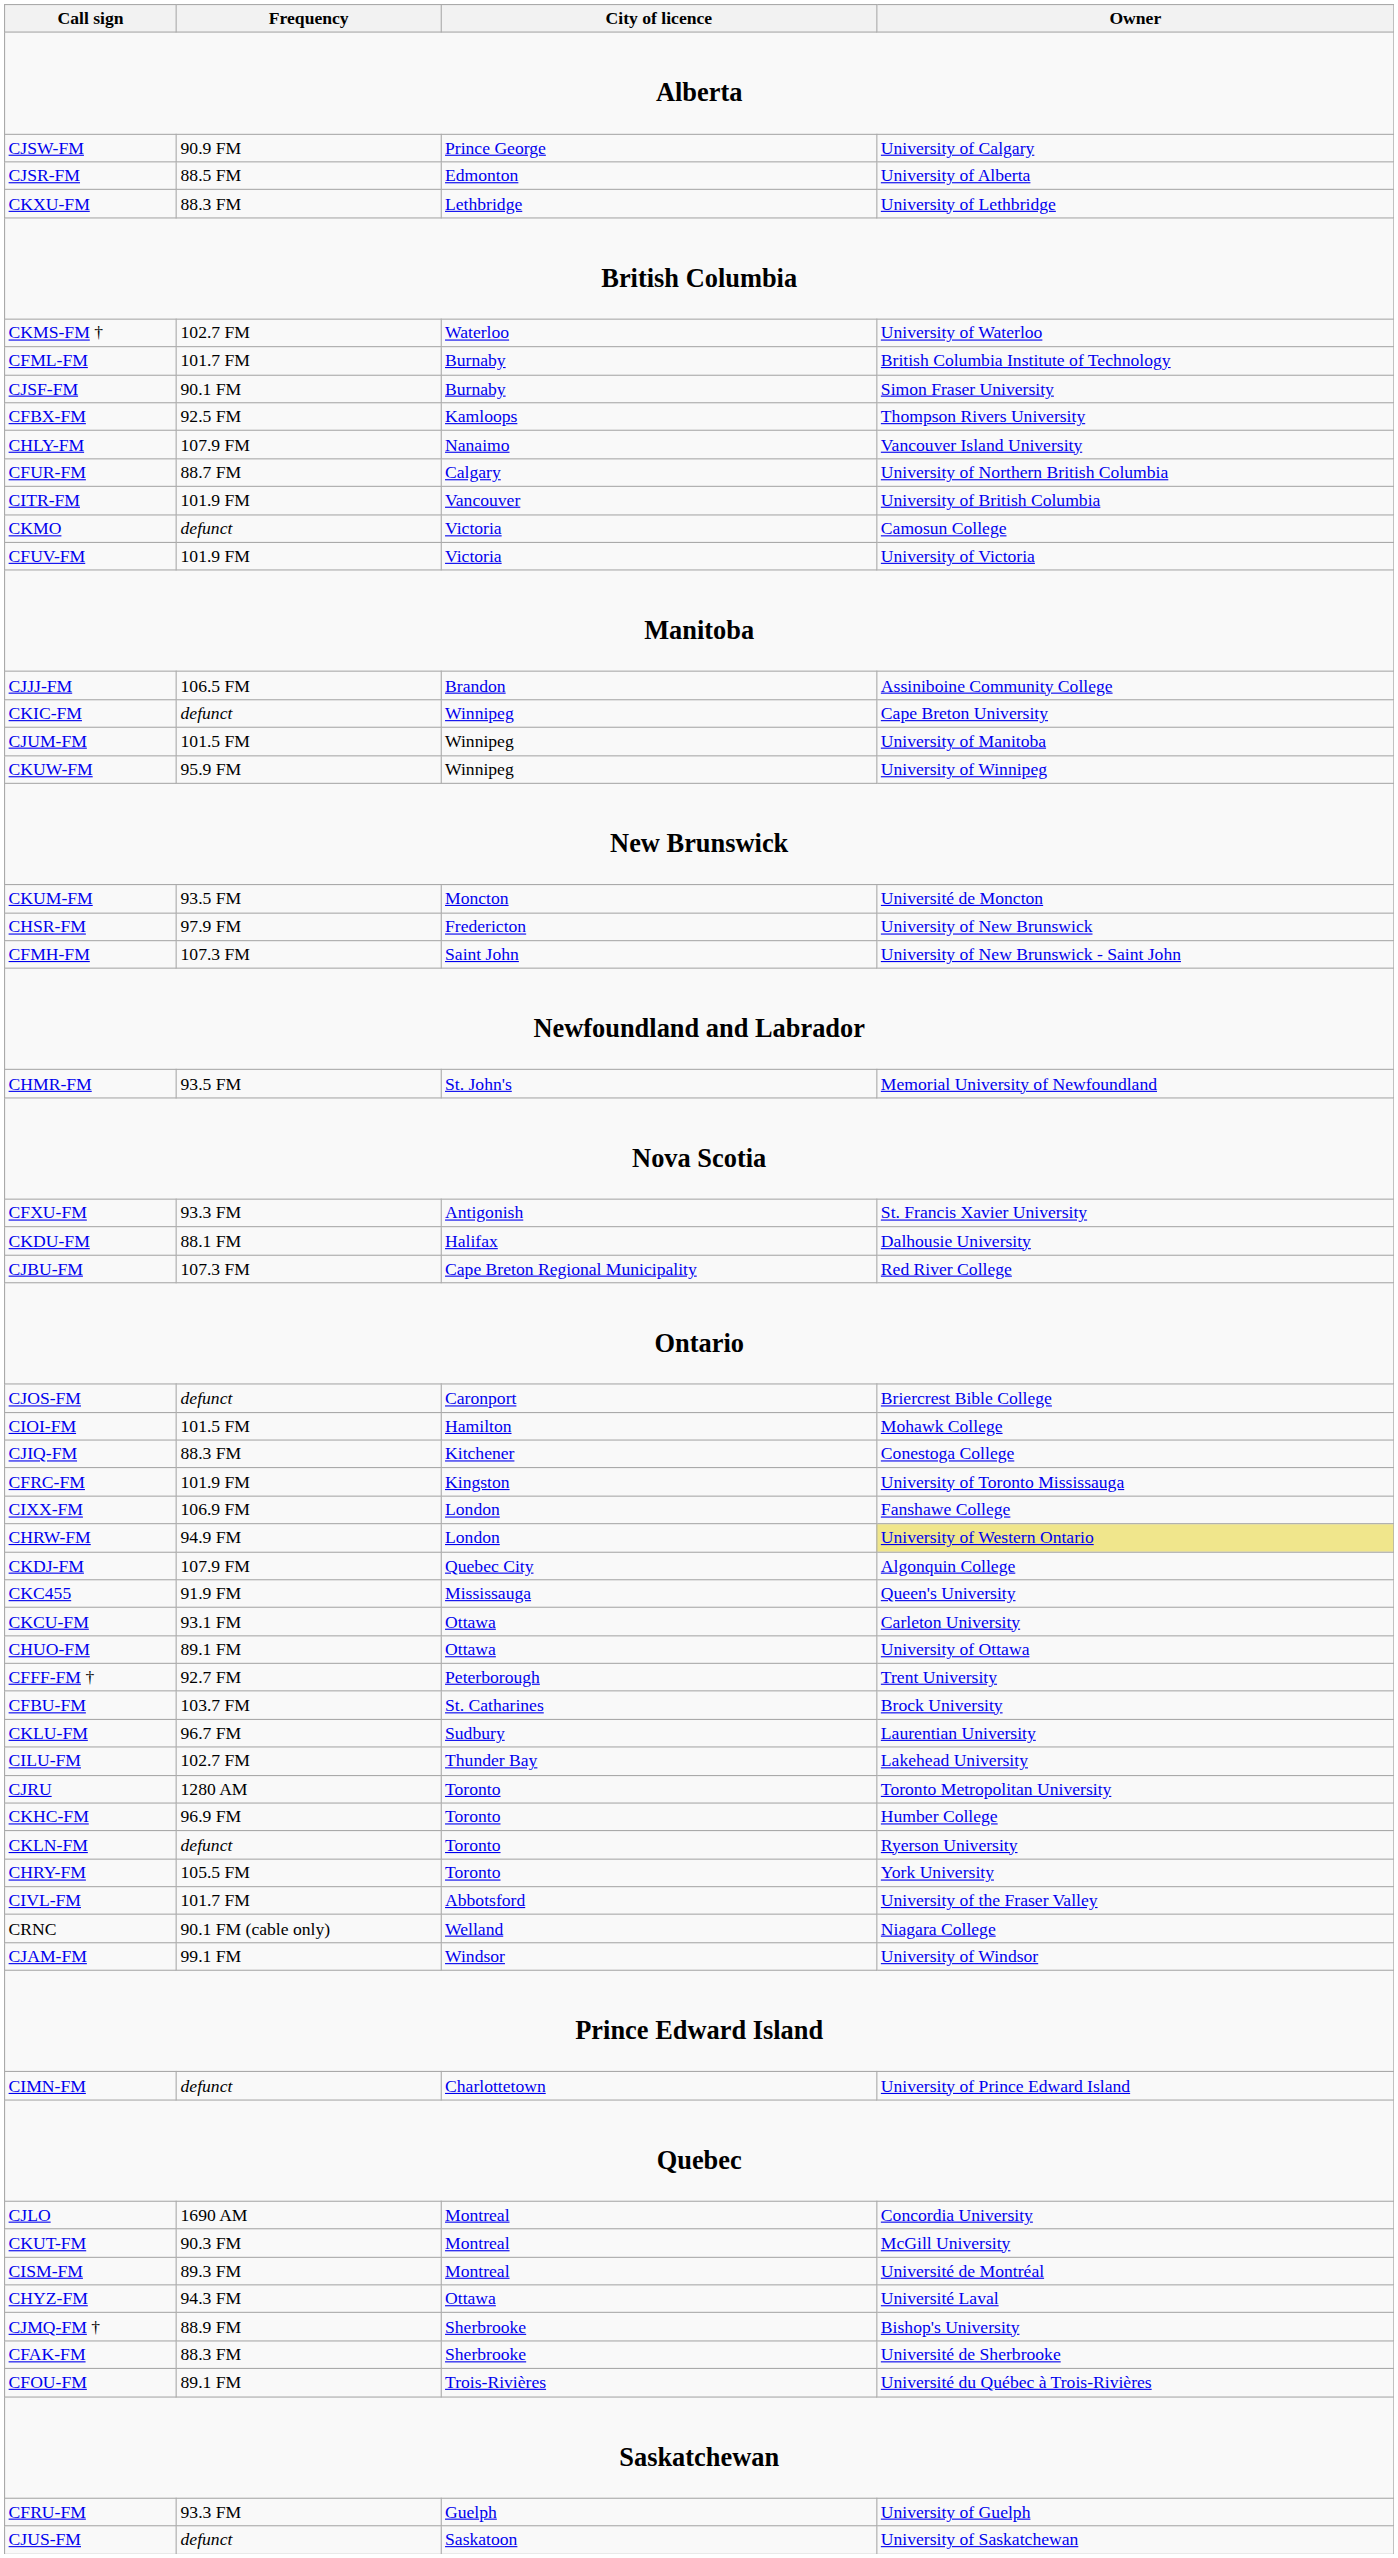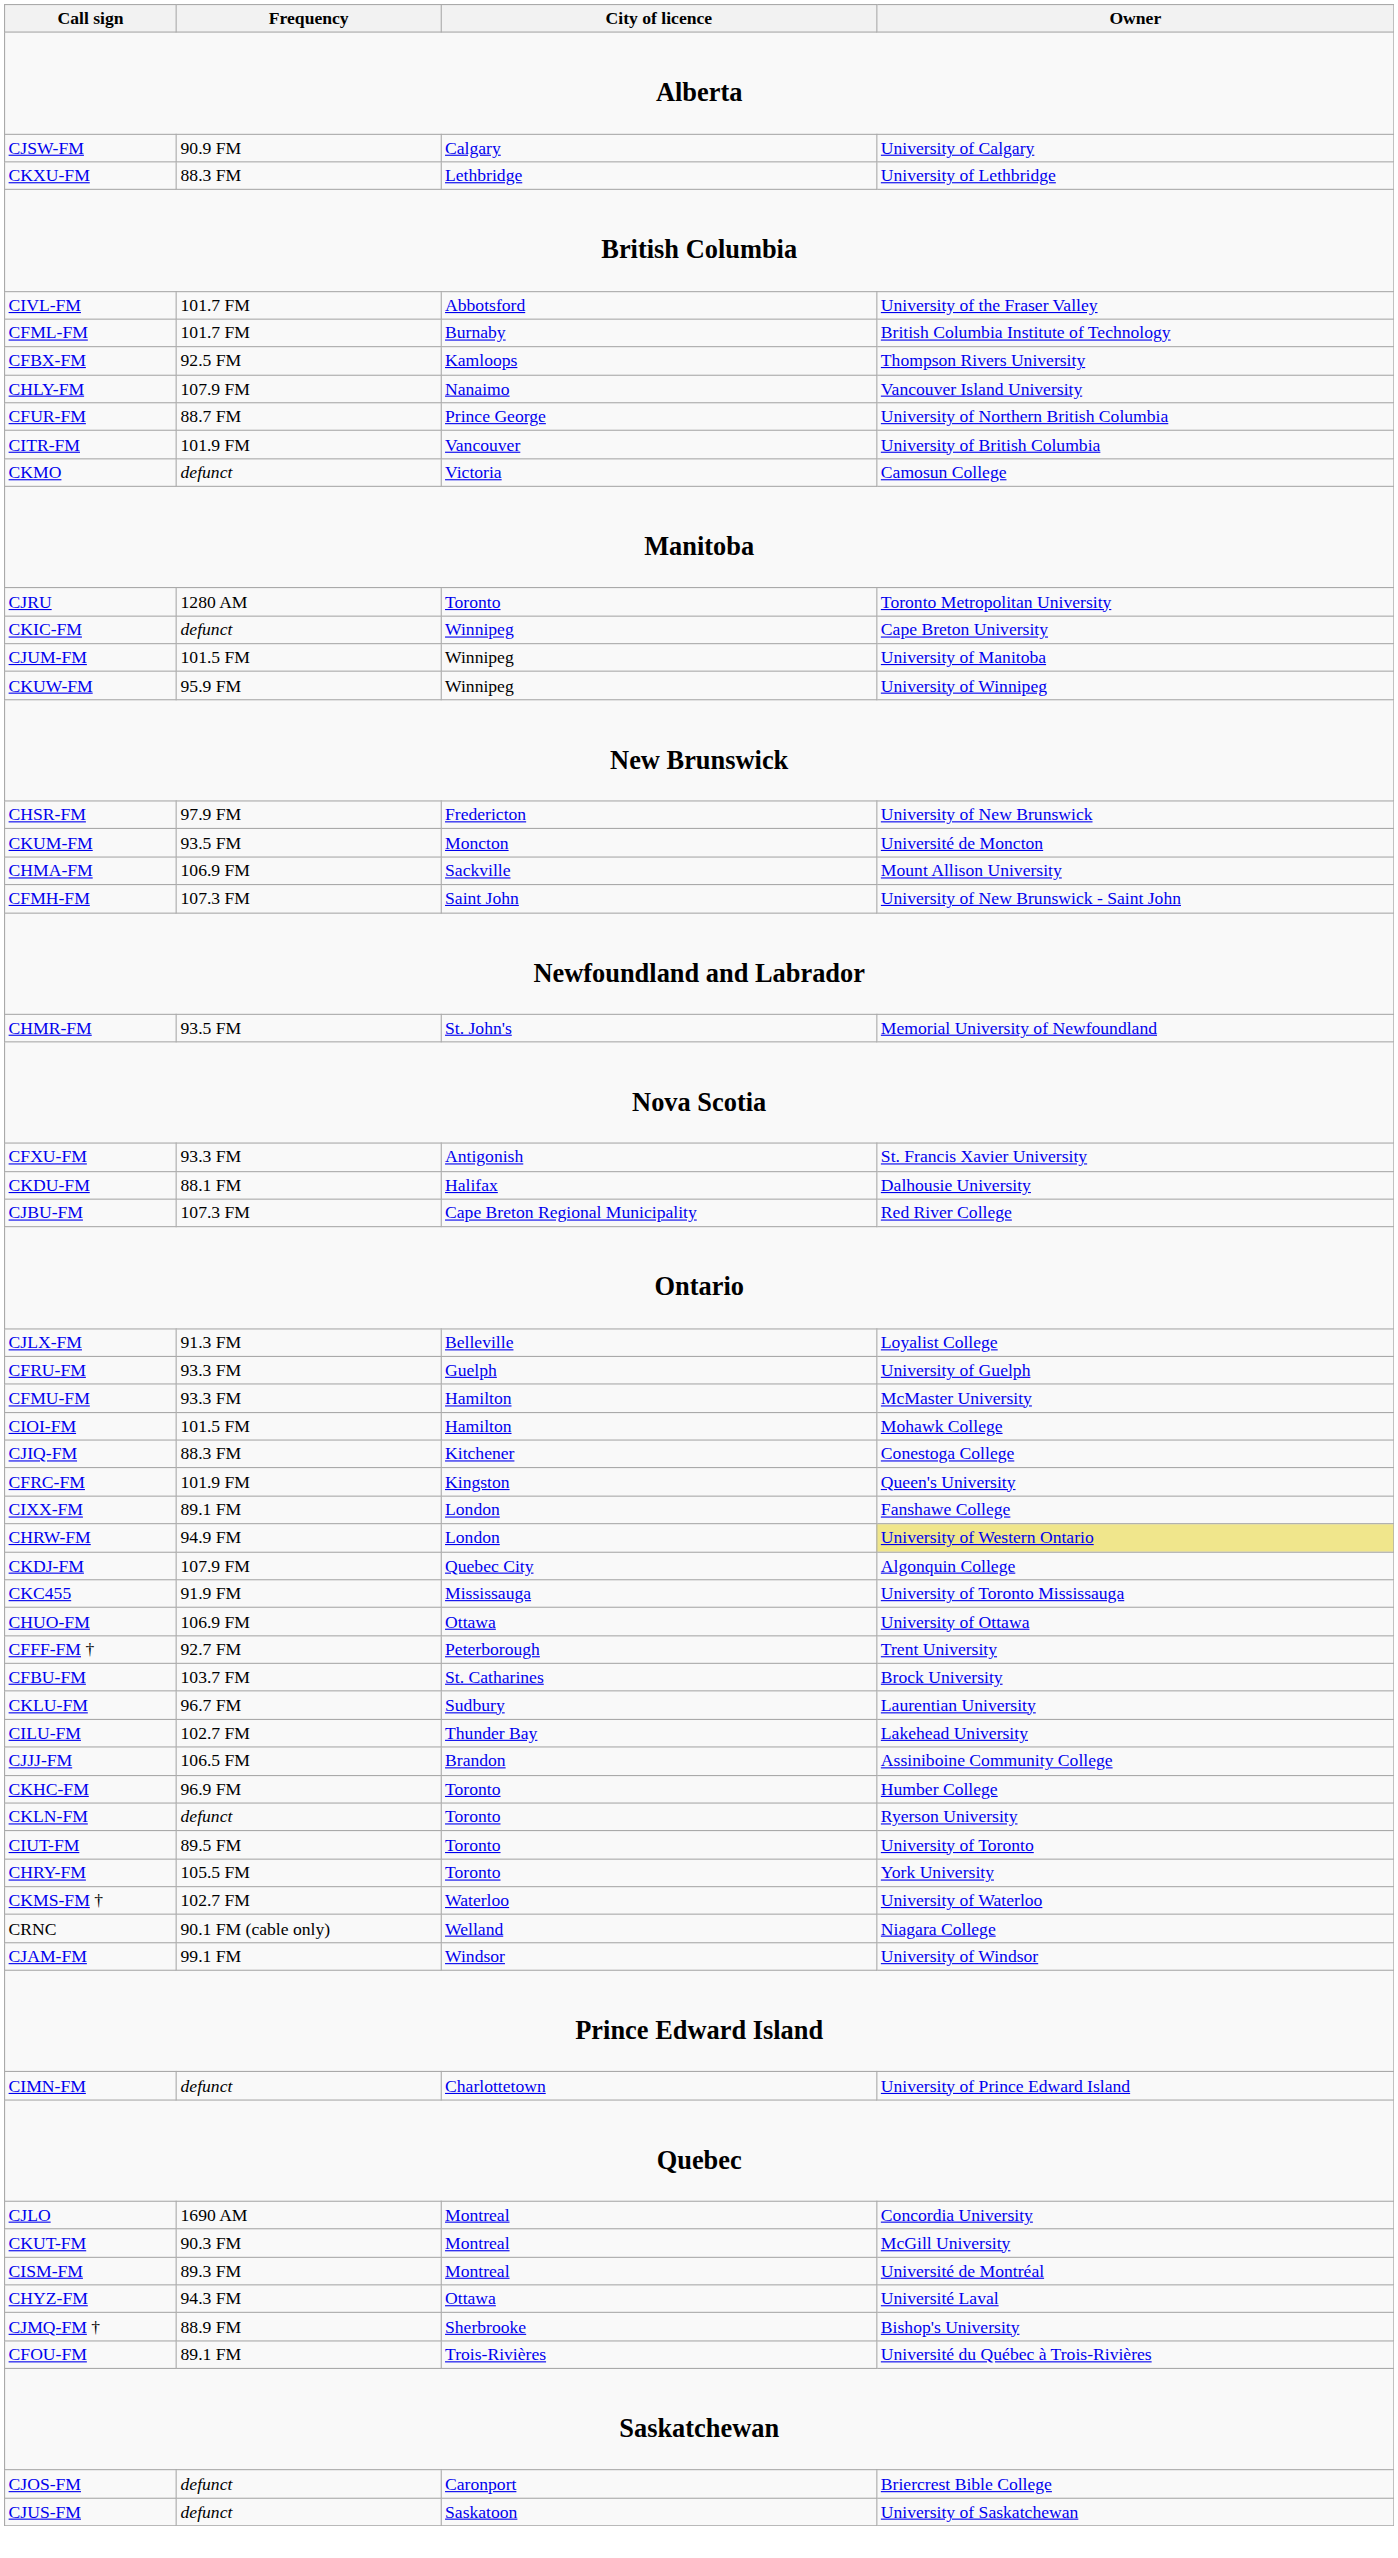(495, 147) Prince George -> (473, 147) Calgary
- row: (44, 175)
rows swapped: (45, 1900) <-> (56, 332)
- row: (43, 388)
(473, 472) Calgary -> (495, 416) Prince George
- row: (47, 556)
rows swapped: (40, 685) <-> (30, 1788)
rows swapped: (47, 926) <-> (51, 898)
+ row: (51, 870)
+ row: (45, 1342)
rows swapped: (47, 2511) <-> (45, 1398)
+ row: (49, 1398)
(1003, 1481) University of Toronto Mississauga -> (948, 1481) Queen's University
(215, 1509) 106.9 FM -> (211, 1509) 89.1 FM
(948, 1593) Queen's University -> (1003, 1593) University of Toronto Mississauga
- row: (49, 1621)
(211, 1649) 89.1 FM -> (215, 1621) 106.9 FM
+ row: (44, 1844)
- row: (47, 2354)
